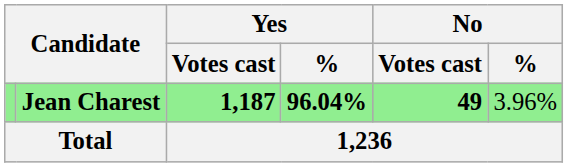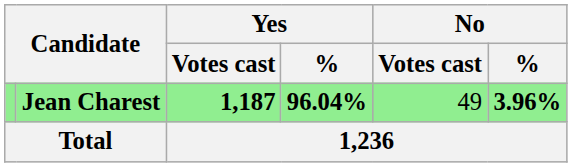(470, 102) bold -> (470, 102) normal
(525, 102) normal -> (527, 102) bold
